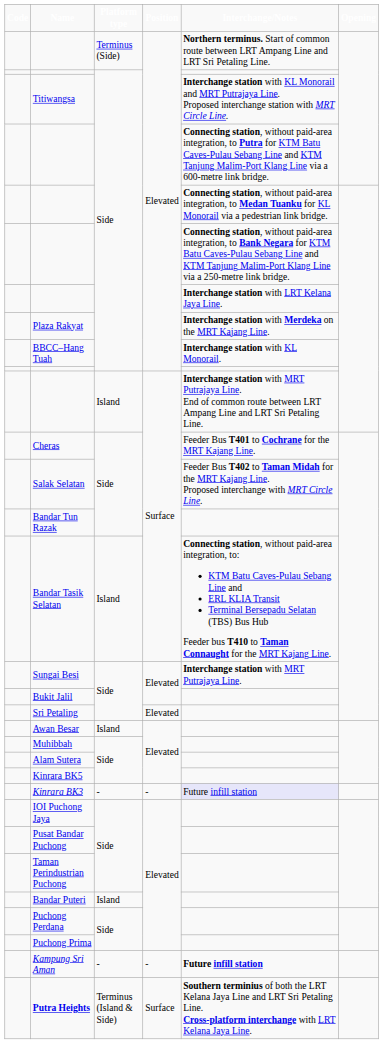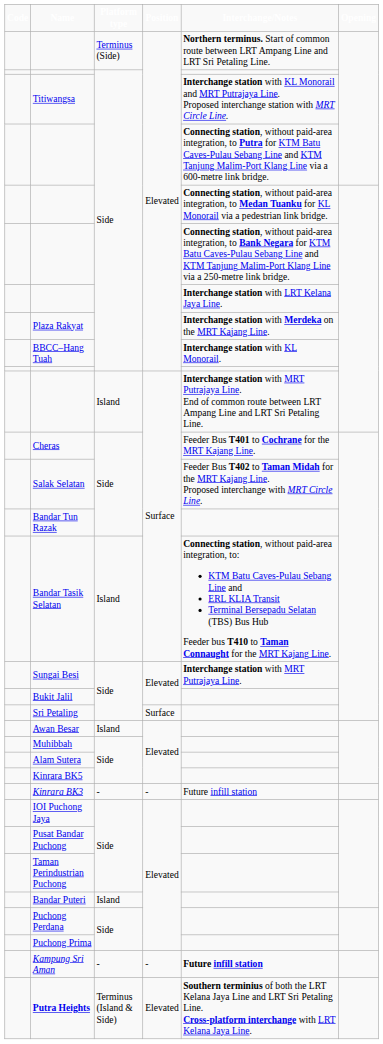(162, 712) Elevated -> (160, 712) Surface
(220, 791) lavender background -> (220, 791) no background
(160, 1008) Surface -> (162, 1008) Elevated
